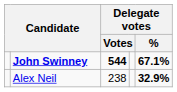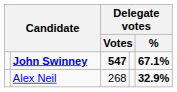(117, 61) 544 -> (117, 61) 547
(117, 78) 238 -> (117, 78) 268
